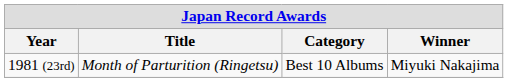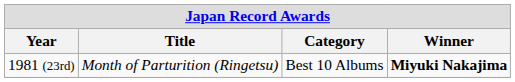(445, 65) normal -> (449, 65) bold
